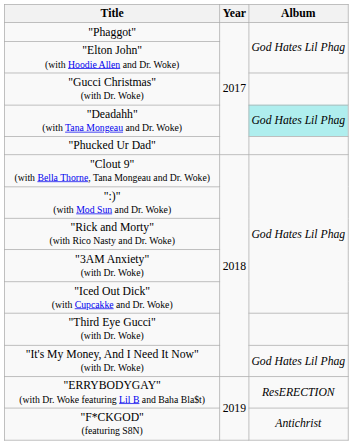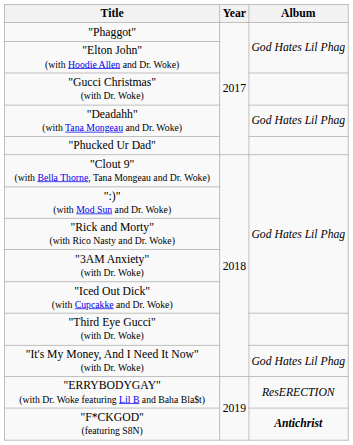(298, 120) paleturquoise background -> (298, 120) no background
(298, 424) normal -> (298, 424) bold
